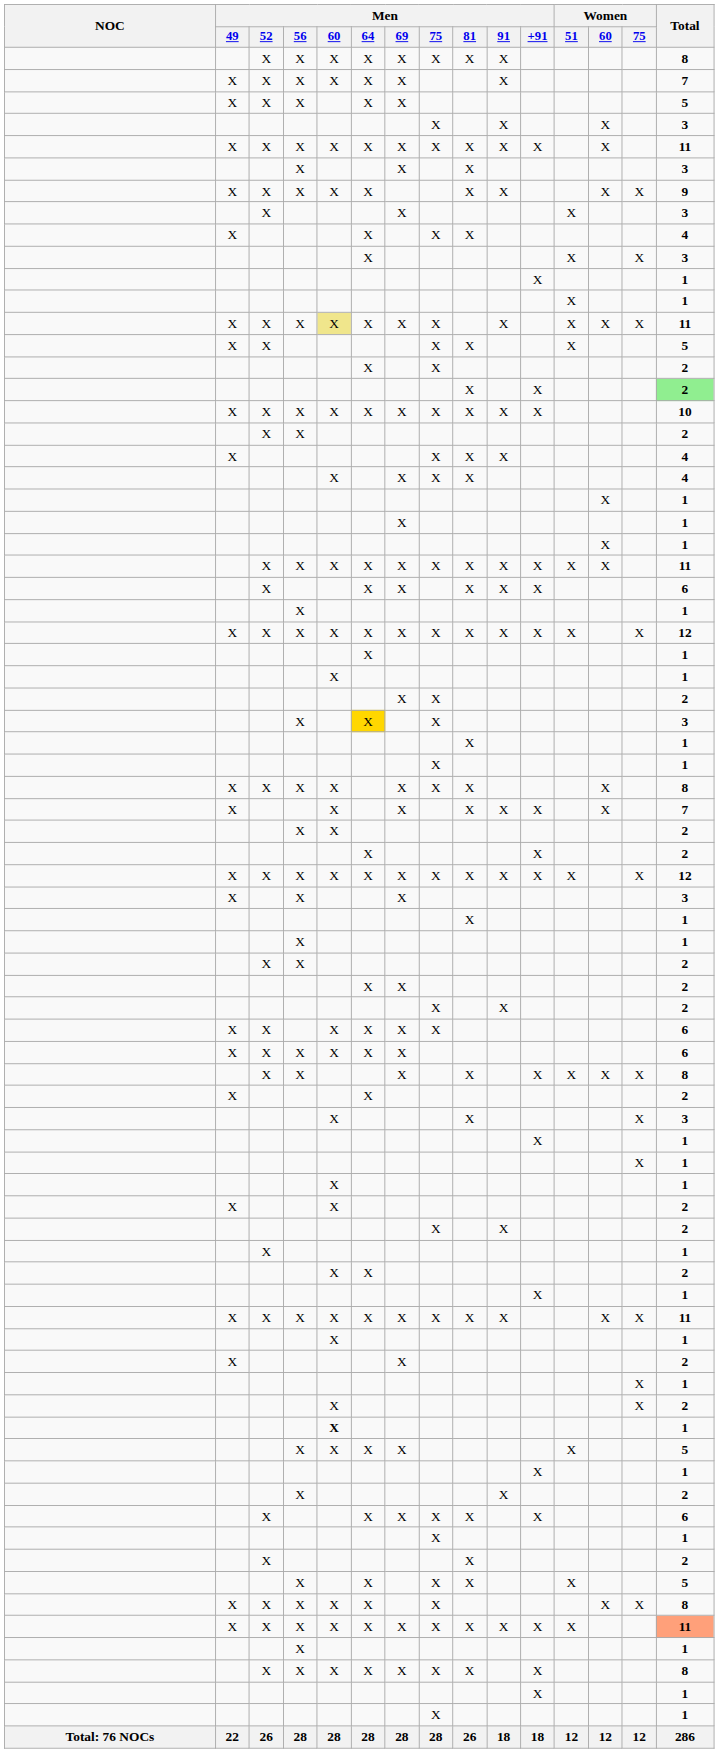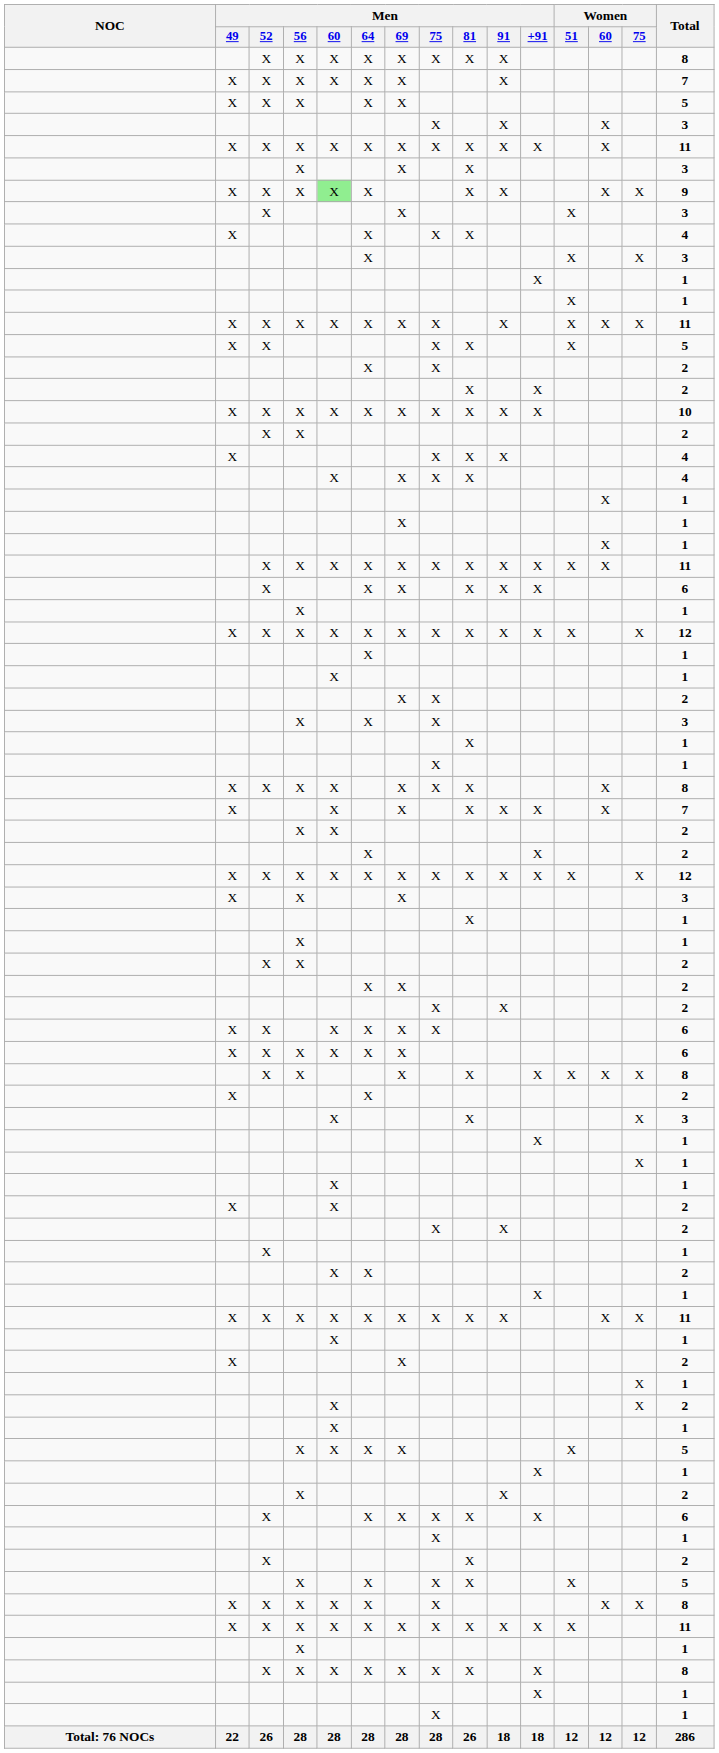(334, 191) no background -> (334, 191) lightgreen background
(334, 323) khaki background -> (334, 323) no background
(685, 390) lightgreen background -> (685, 390) no background
(368, 721) gold background -> (368, 721) no background
(334, 1428) bold -> (334, 1428) normal
(685, 1627) lightsalmon background -> (685, 1627) no background
